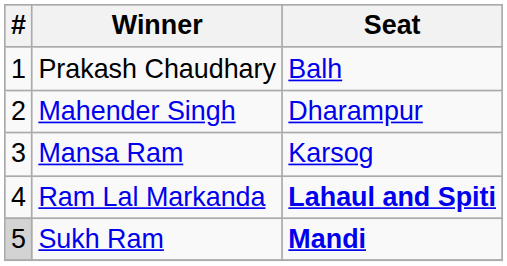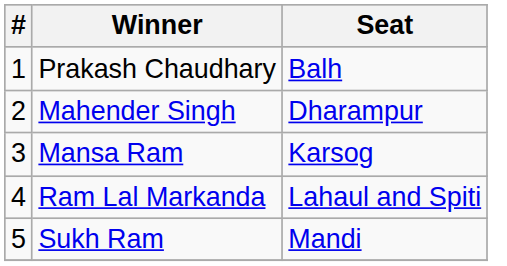(392, 196) bold -> (385, 196) normal
(19, 238) lightgrey background -> (19, 238) no background
(327, 238) bold -> (325, 238) normal
